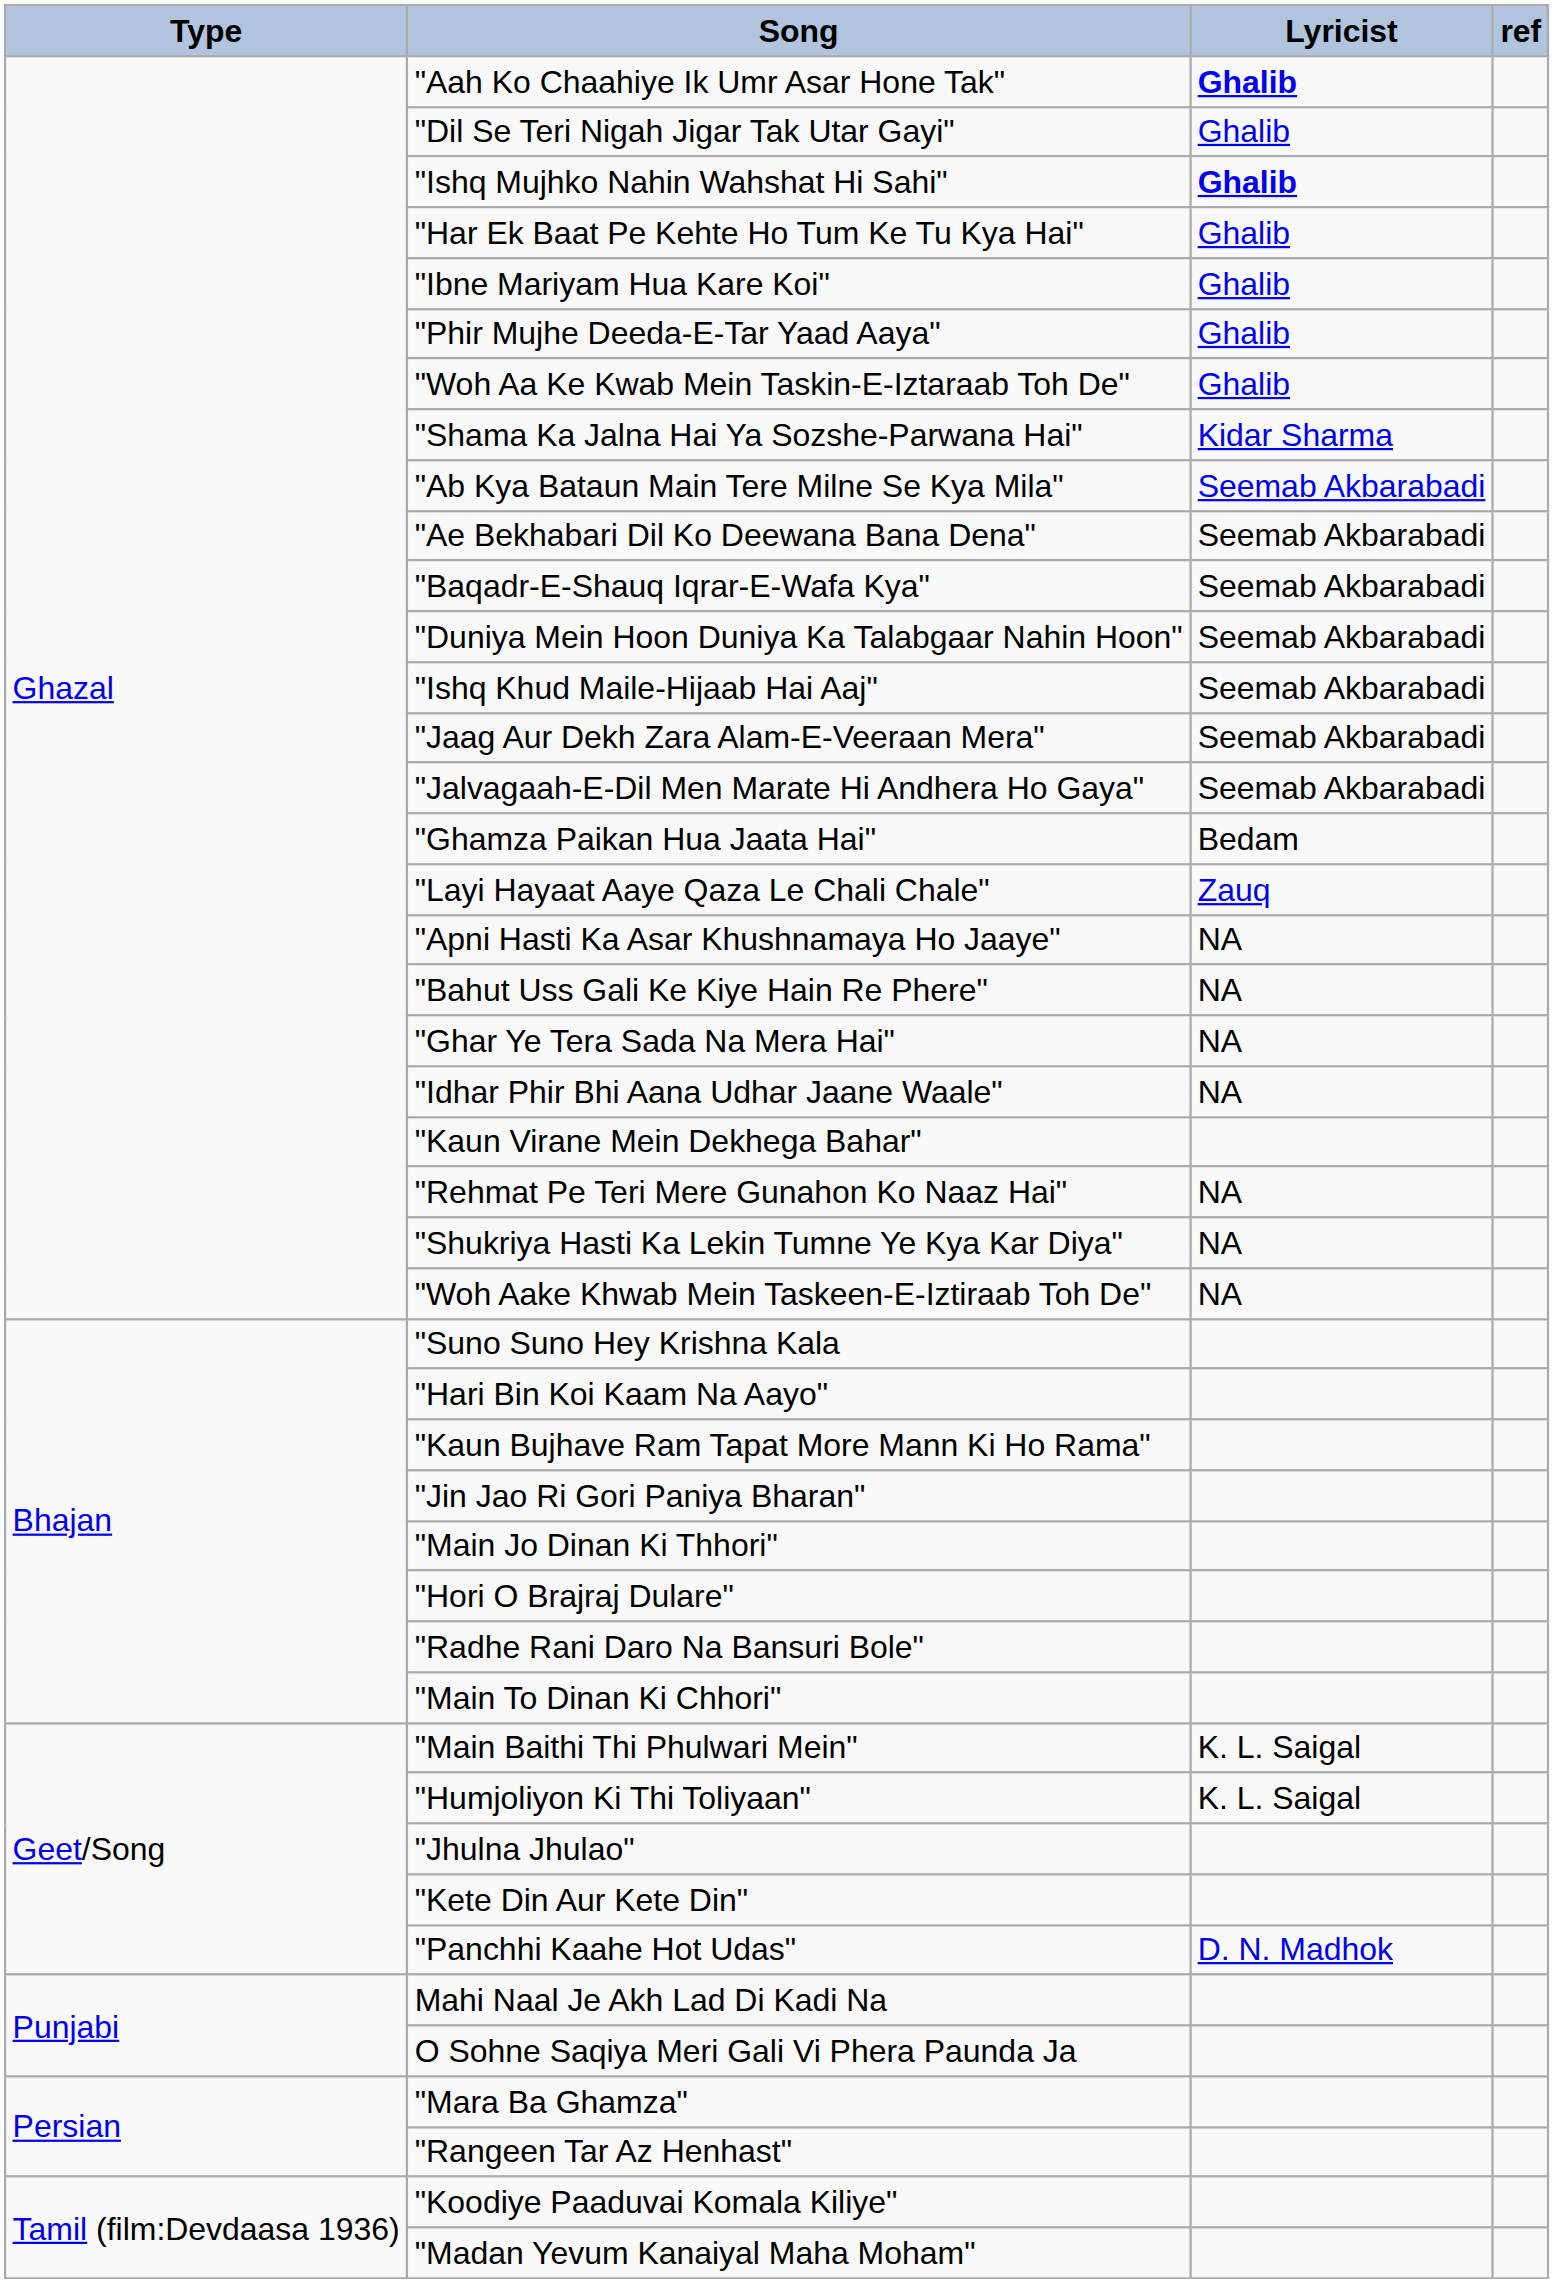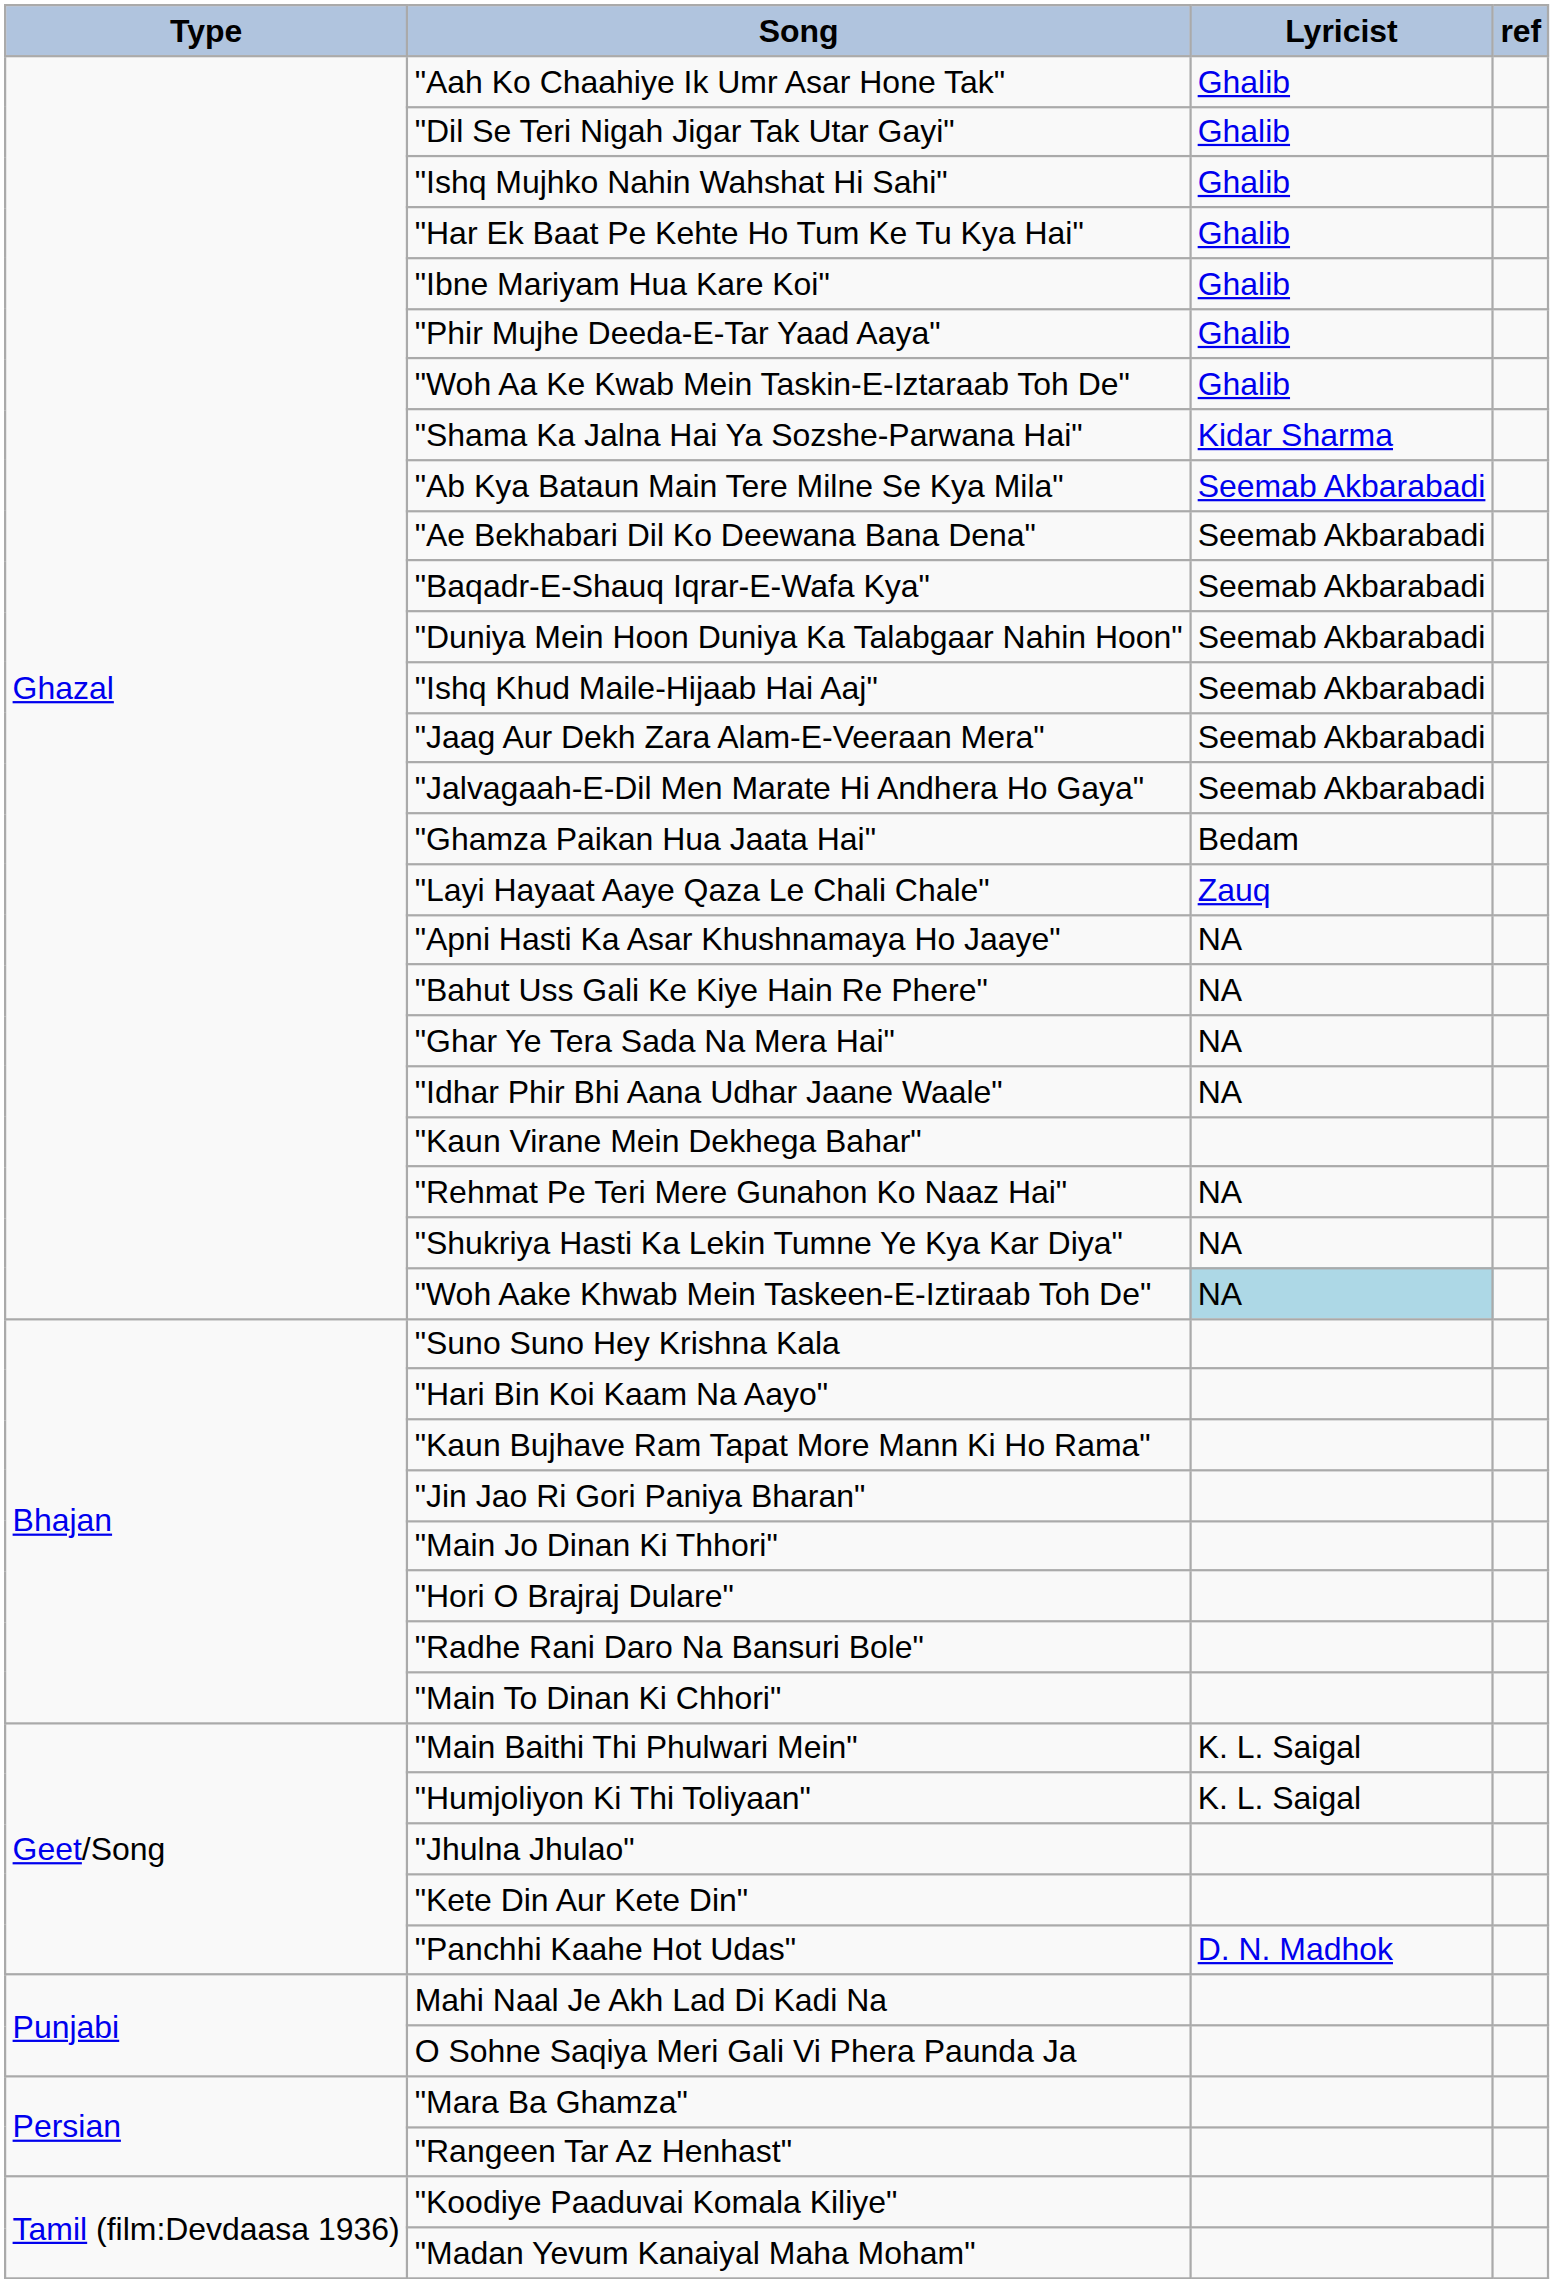(1247, 81) bold -> (1244, 81) normal
(1247, 182) bold -> (1244, 182) normal
(1220, 1293) no background -> (1220, 1293) lightblue background
